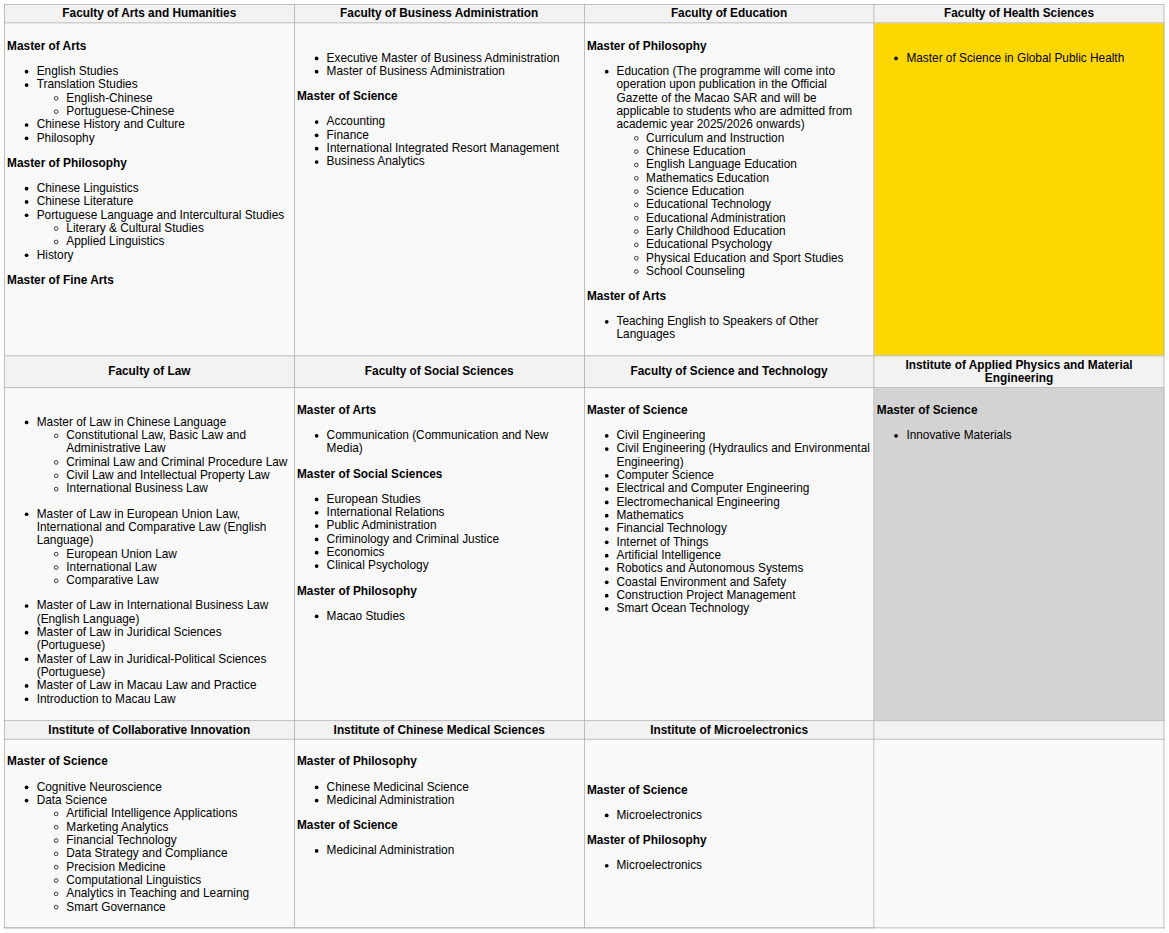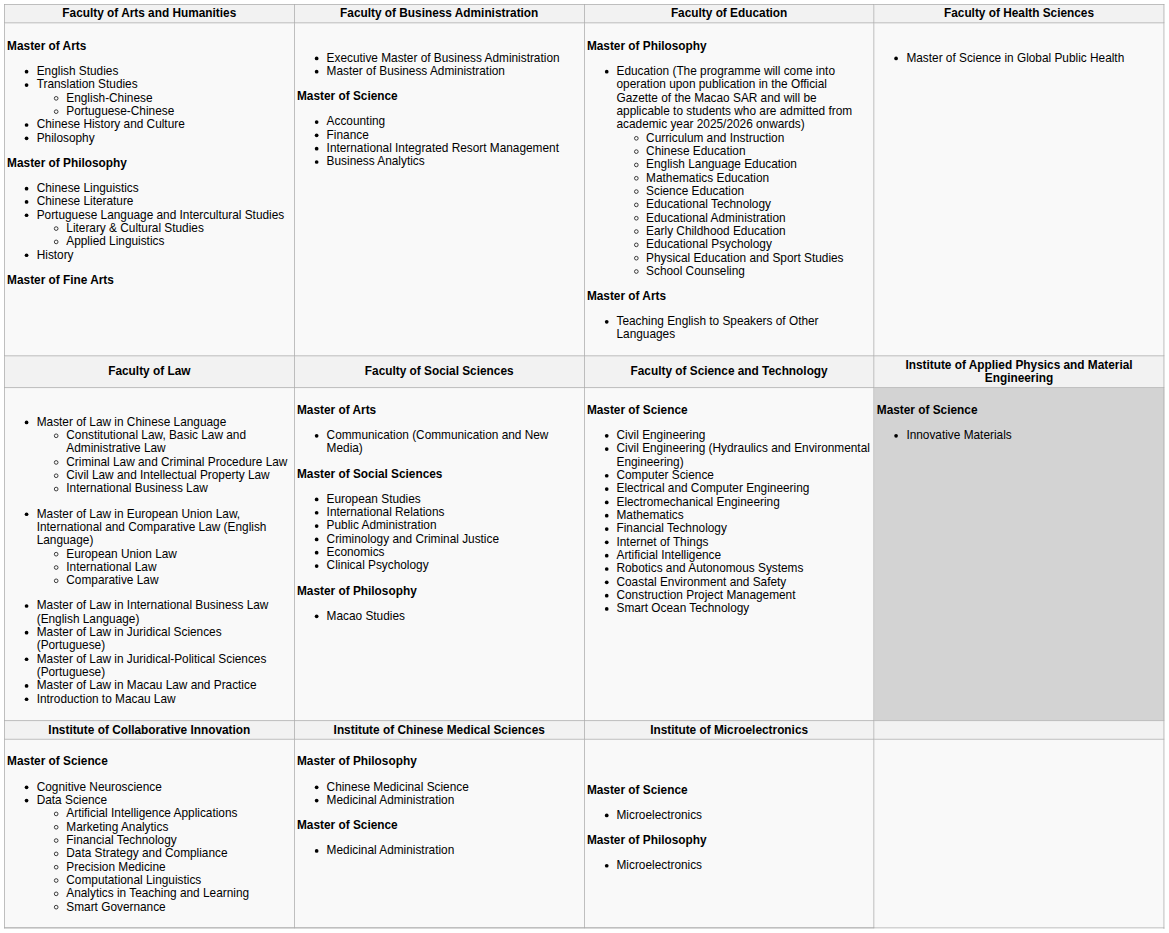(1019, 58) gold background -> (1019, 58) no background
